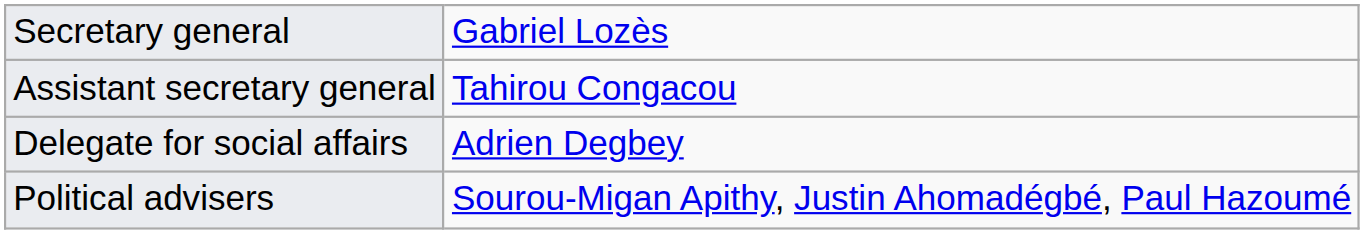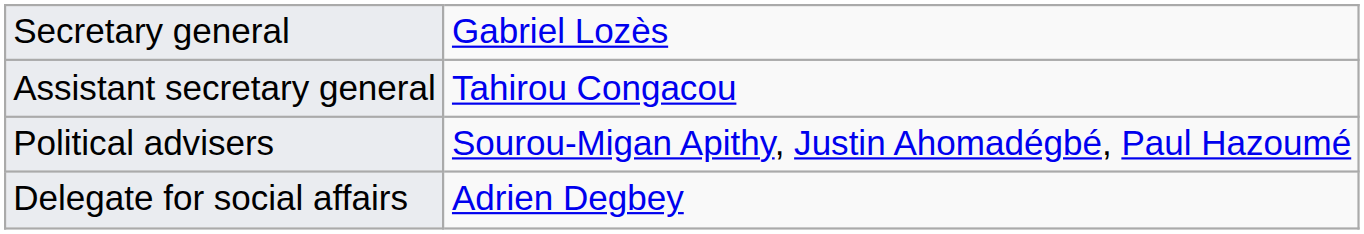rows swapped: (144, 198) <-> (211, 143)
